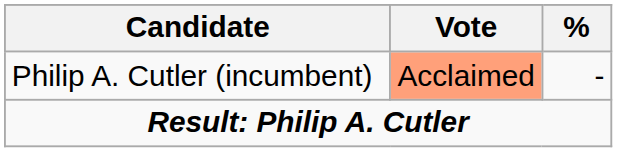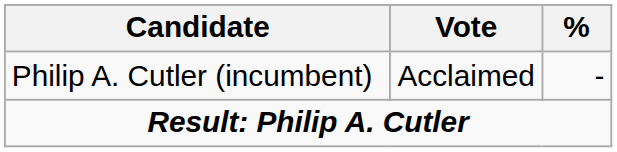(466, 75) lightsalmon background -> (466, 75) no background
